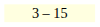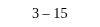(50, 13) lightyellow background -> (50, 13) no background
